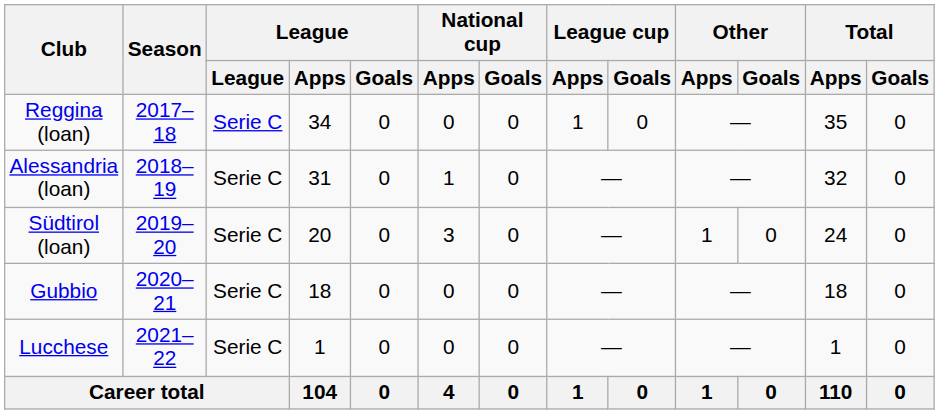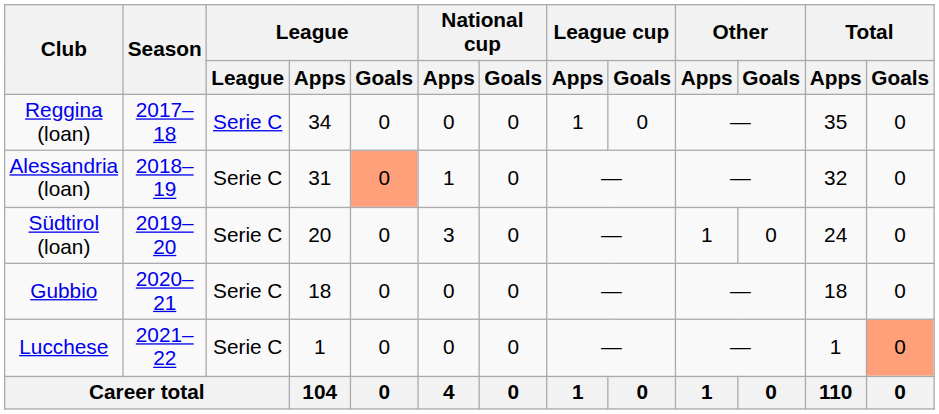(384, 178) no background -> (384, 178) lightsalmon background
(900, 347) no background -> (900, 347) lightsalmon background
